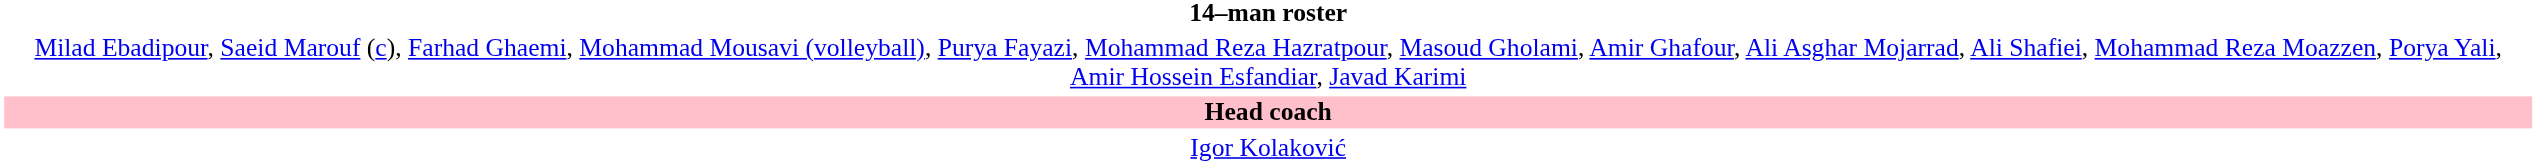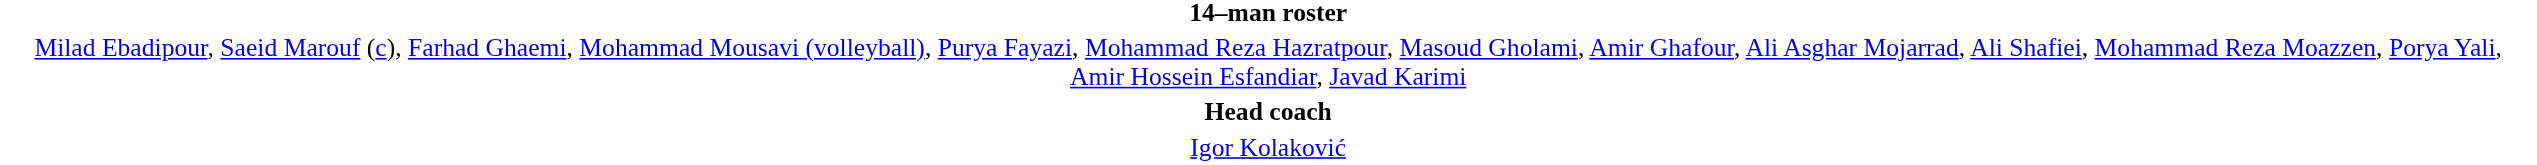(1268, 112) pink background -> (1268, 112) no background
